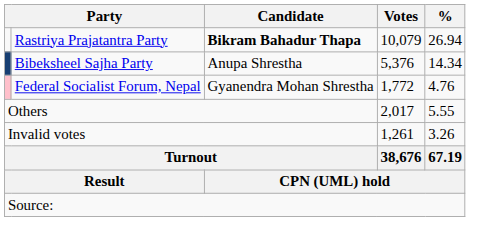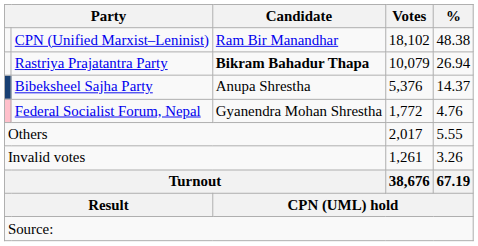+ row: (112, 39)
(445, 63) 14.34 -> (453, 87) 14.37
